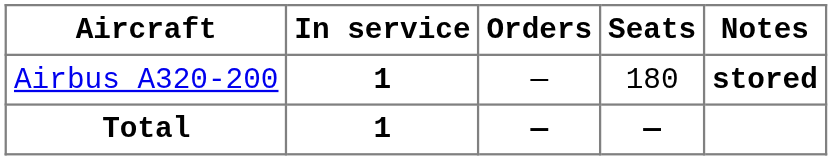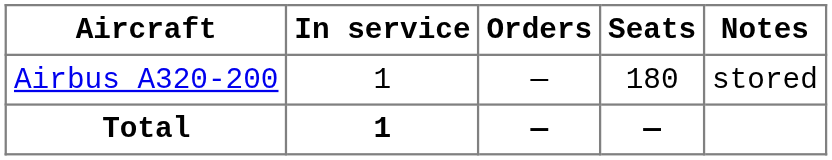(382, 80) bold -> (382, 80) normal
(765, 80) bold -> (765, 80) normal
